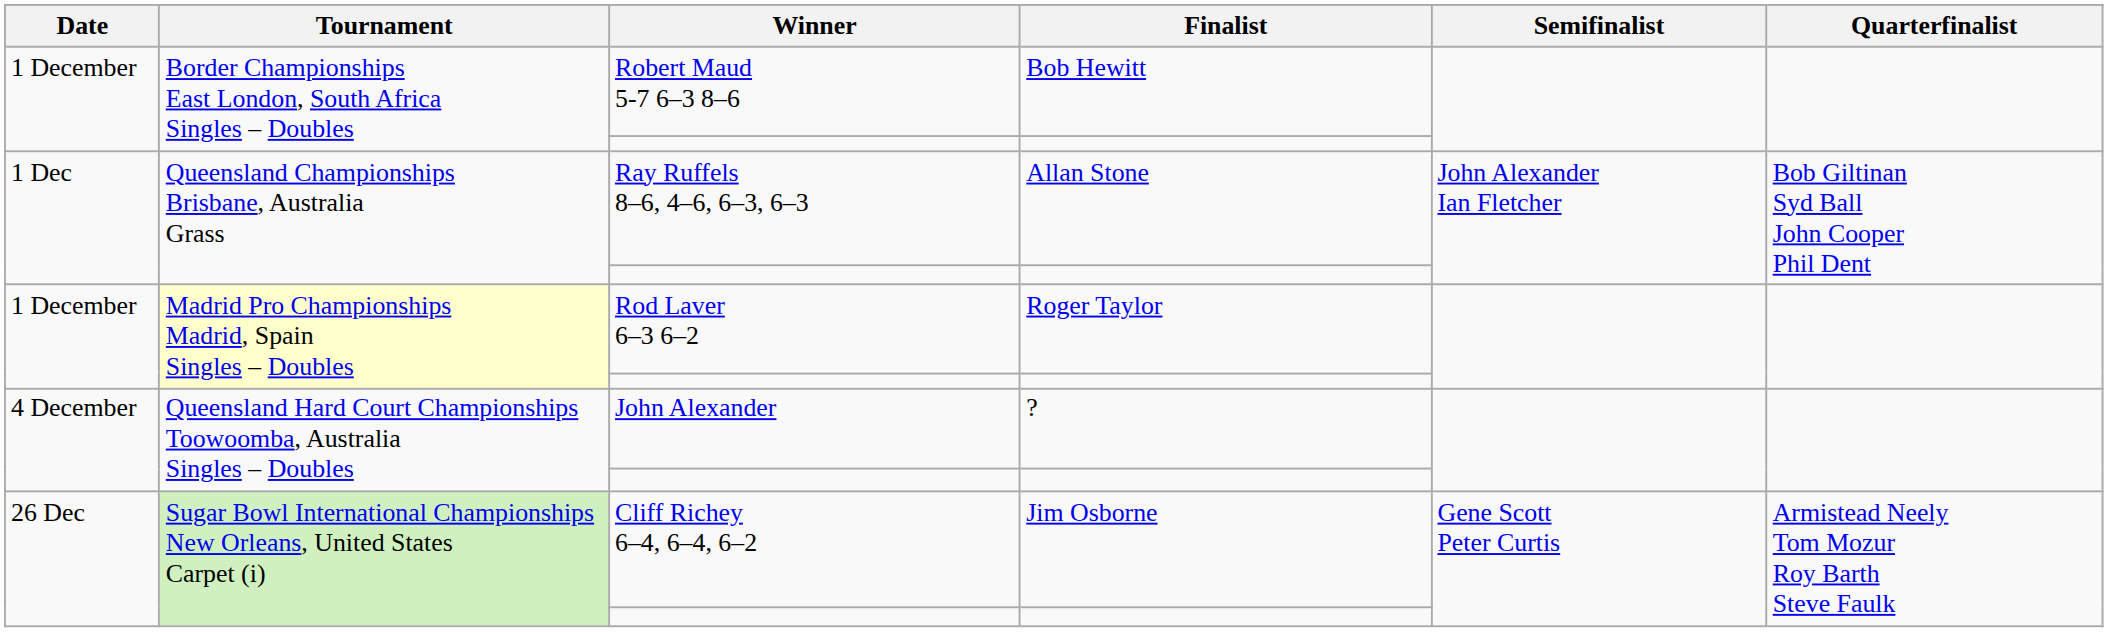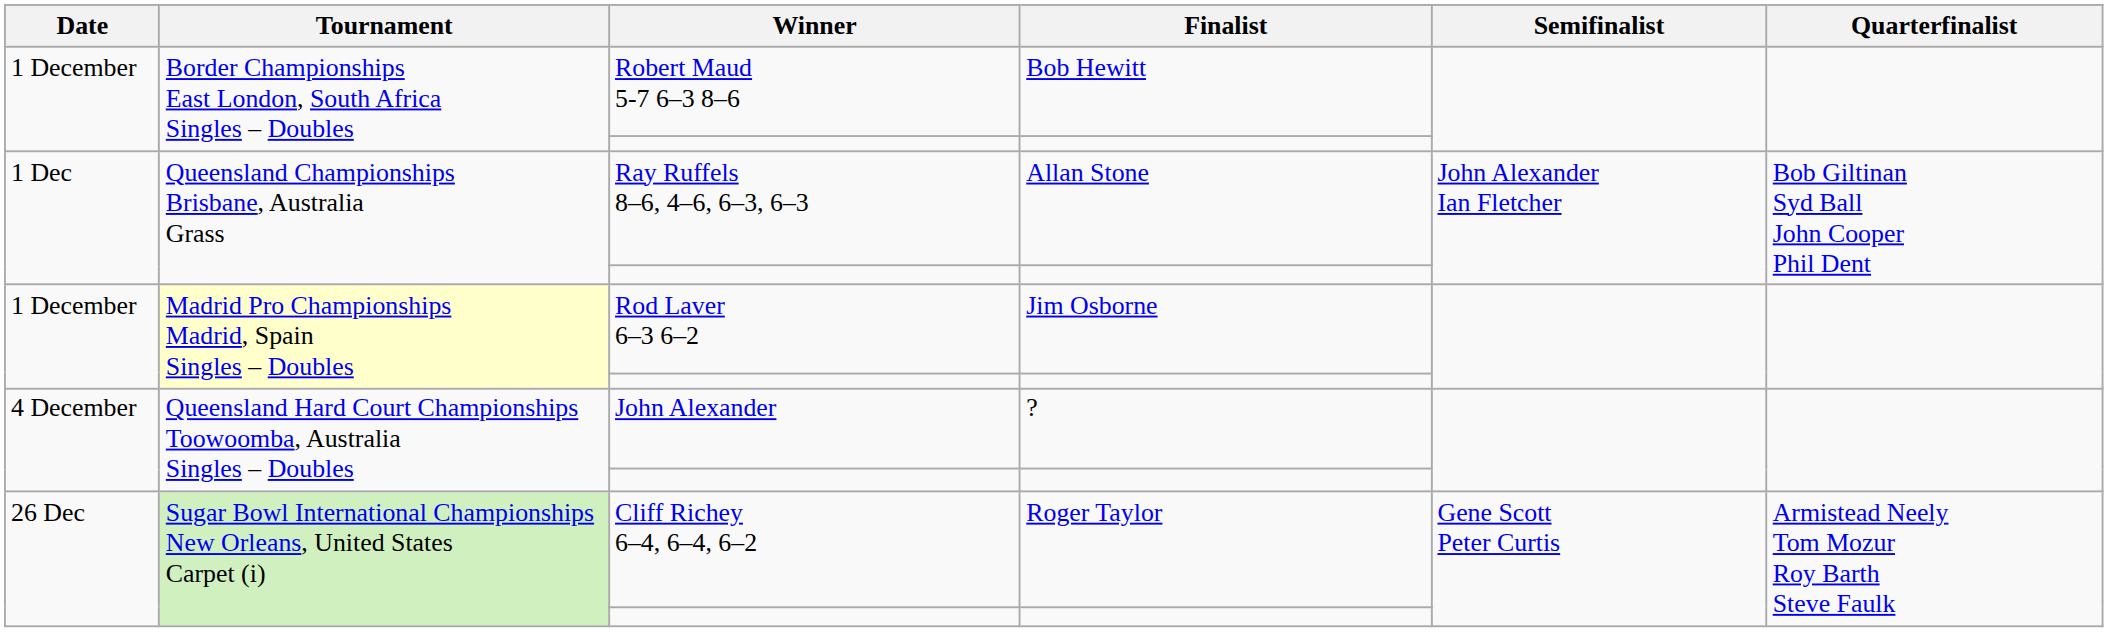(1094, 305) Roger Taylor -> (1092, 305) Jim Osborne
(1092, 512) Jim Osborne -> (1094, 512) Roger Taylor
